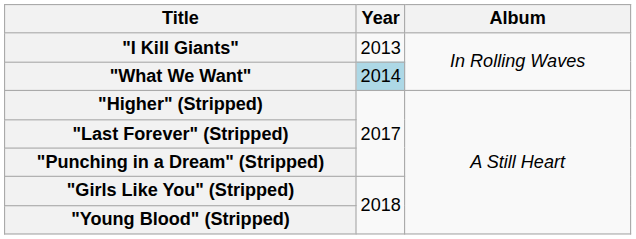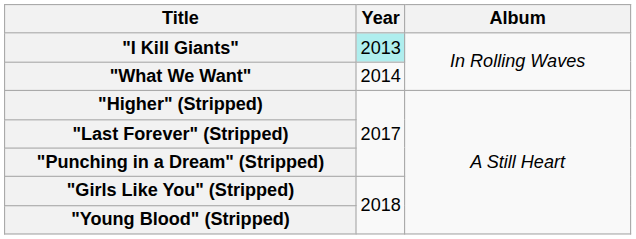(381, 47) no background -> (381, 47) paleturquoise background
(381, 76) lightblue background -> (381, 76) no background
